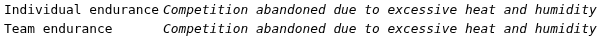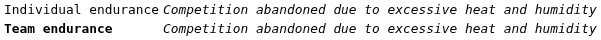(58, 28) normal -> (58, 28) bold
